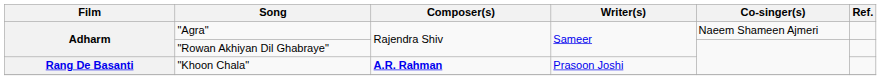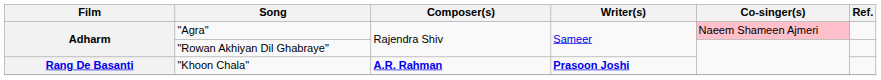(758, 30) no background -> (758, 30) pink background
(588, 65) normal -> (591, 65) bold
